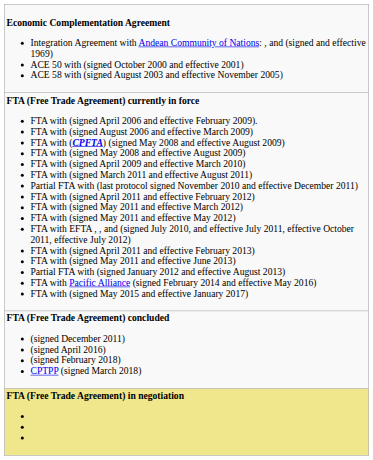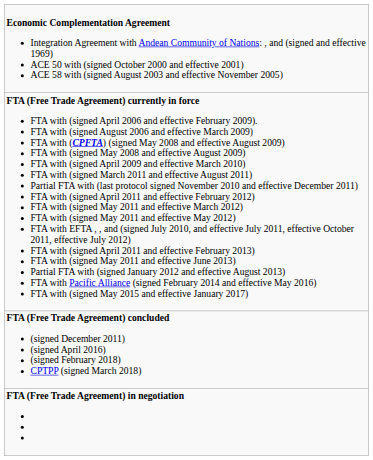(186, 417) khaki background -> (186, 417) no background
